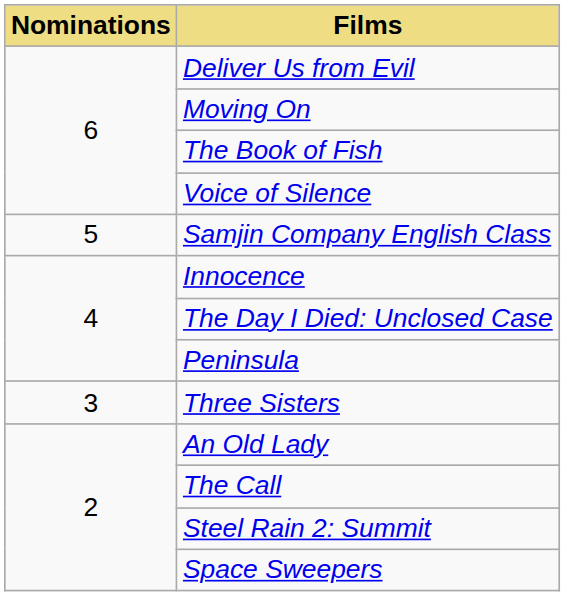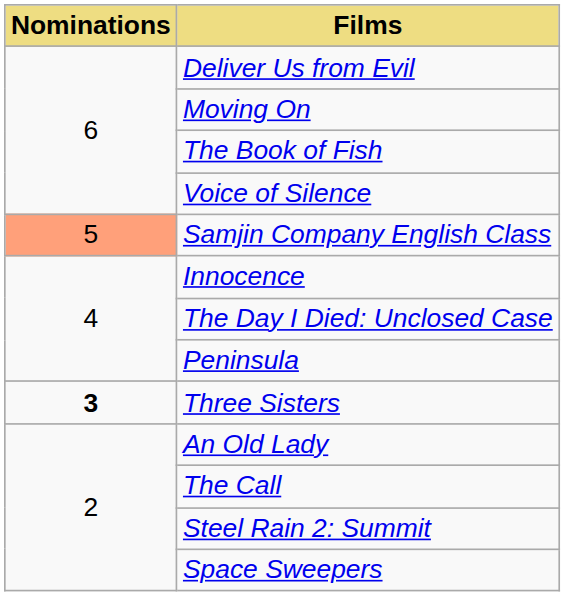(91, 234) no background -> (91, 234) lightsalmon background
(91, 402) normal -> (91, 402) bold
